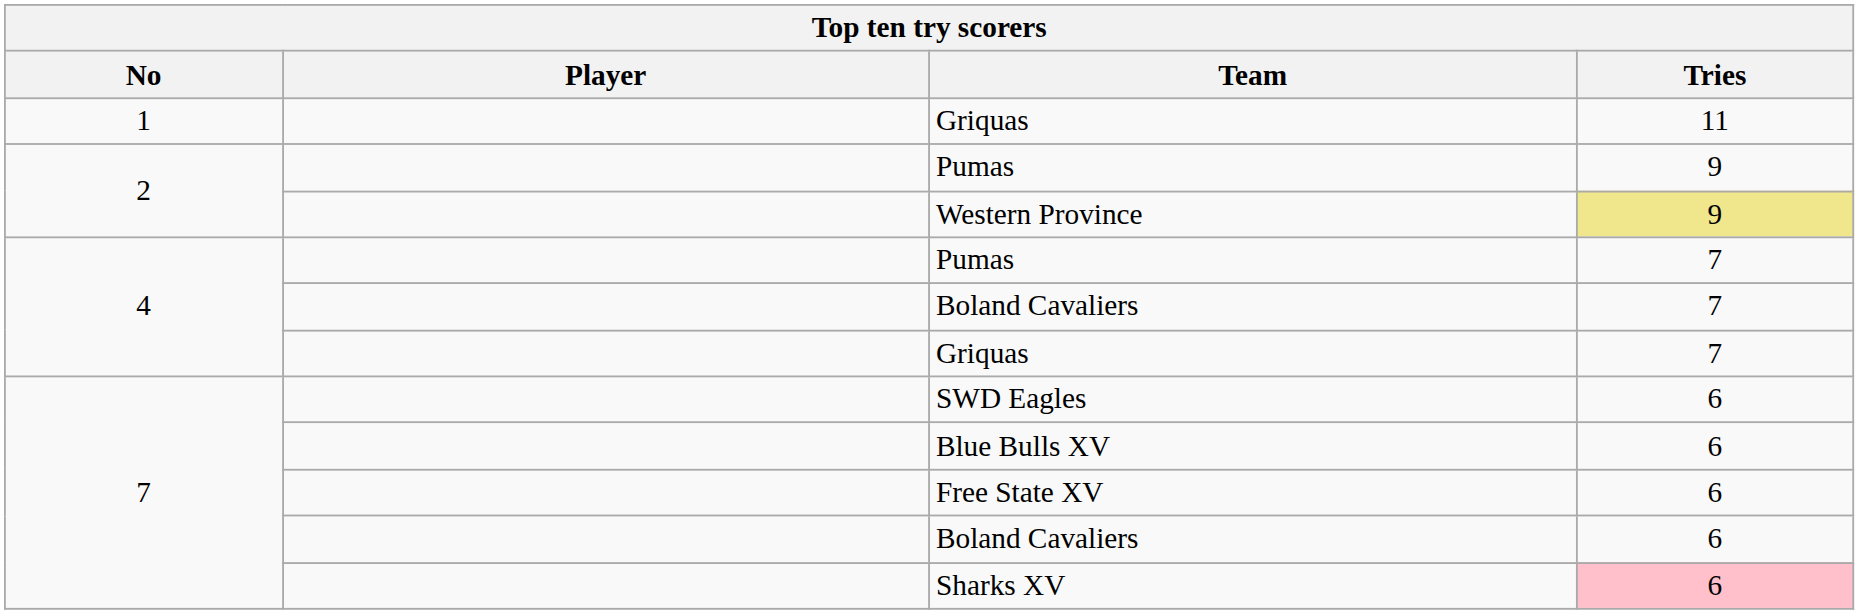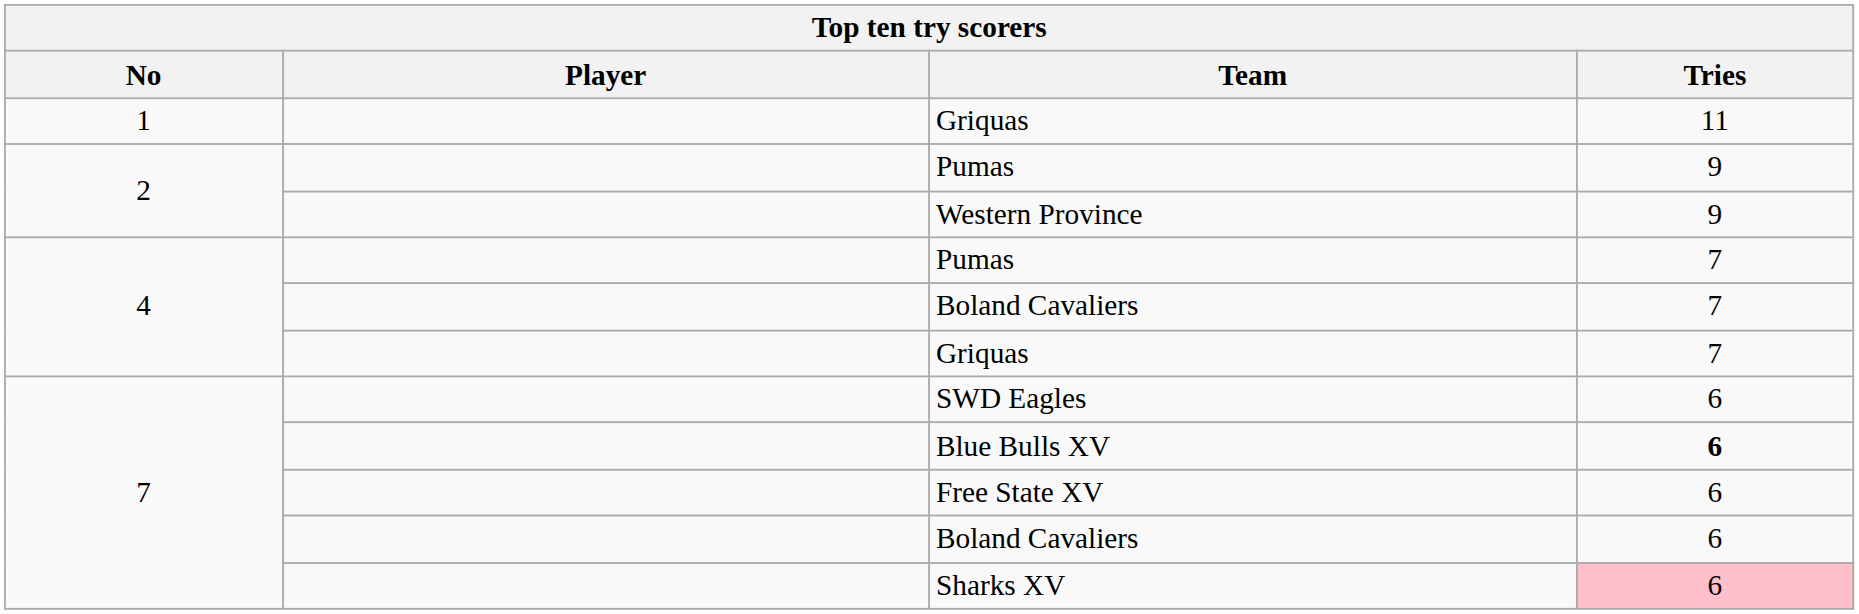(1715, 213) khaki background -> (1715, 213) no background
(1715, 445) normal -> (1715, 445) bold
